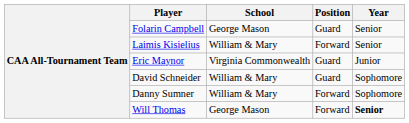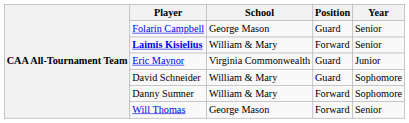(166, 45) normal -> (167, 45) bold
(369, 110) bold -> (368, 110) normal
